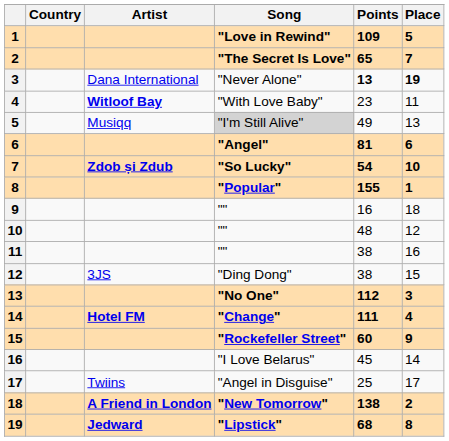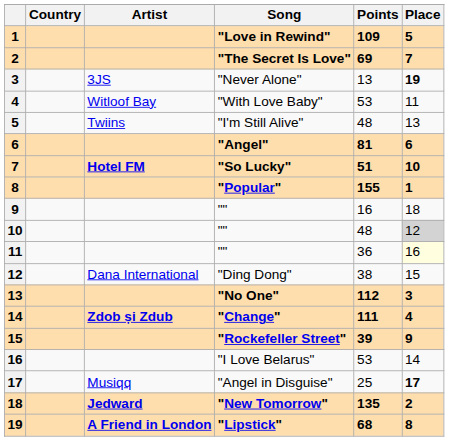(365, 58) 65 -> (365, 58) 69
(143, 79) Dana International -> (99, 79) 3JS
(365, 79) bold -> (365, 79) normal
(125, 101) bold -> (122, 101) normal
(365, 101) 23 -> (365, 101) 53
(109, 123) Musiqq -> (106, 123) Twiins
(261, 123) lightgrey background -> (261, 123) no background
(365, 123) 49 -> (365, 123) 48
(130, 166) Zdob și Zdub -> (116, 166) Hotel FM
(365, 166) 54 -> (365, 166) 51
(412, 230) no background -> (412, 230) lightgrey background
(365, 252) 38 -> (365, 252) 36
(412, 252) no background -> (412, 252) lightyellow background
(99, 274) 3JS -> (143, 274) Dana International
(116, 317) Hotel FM -> (130, 317) Zdob și Zdub
(365, 338) 60 -> (365, 338) 39
(365, 360) 45 -> (365, 360) 53
(106, 381) Twiins -> (109, 381) Musiqq
(412, 381) normal -> (412, 381) bold
(149, 403) A Friend in London -> (115, 403) Jedward
(368, 403) 138 -> (368, 403) 135
(115, 425) Jedward -> (149, 425) A Friend in London
